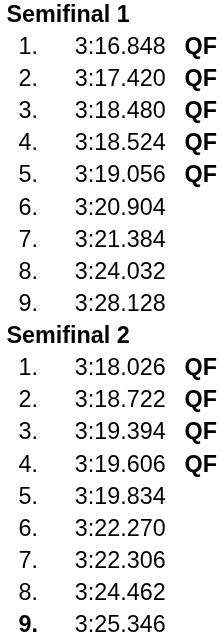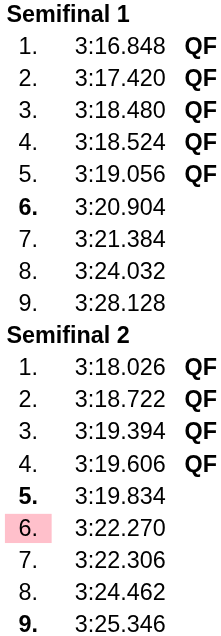(28, 207) normal -> (28, 207) bold
(28, 496) normal -> (28, 496) bold
(28, 528) no background -> (28, 528) pink background
